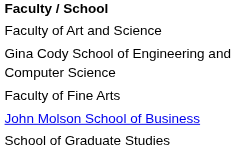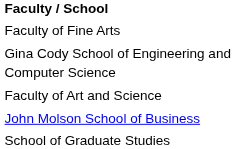(83, 31) Faculty of Art and Science -> (62, 31) Faculty of Fine Arts
(62, 95) Faculty of Fine Arts -> (83, 95) Faculty of Art and Science
